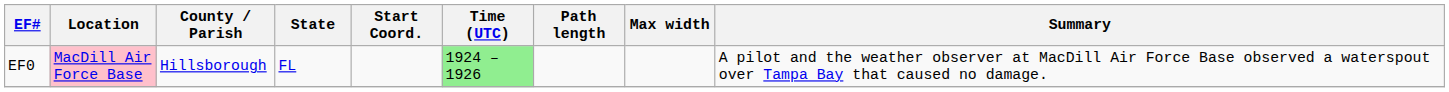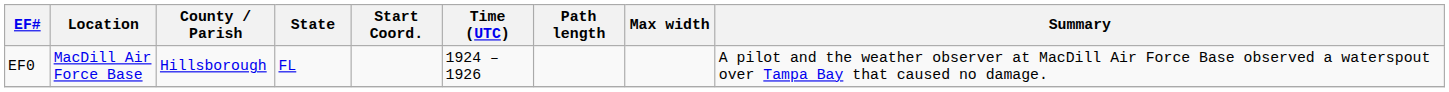(103, 66) pink background -> (103, 66) no background
(472, 66) lightgreen background -> (472, 66) no background
